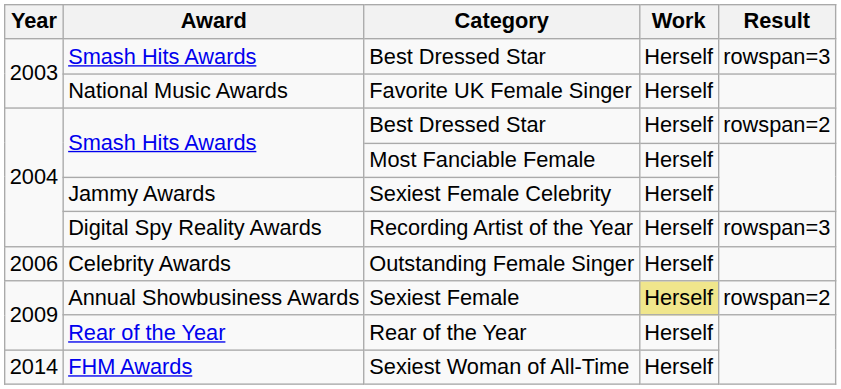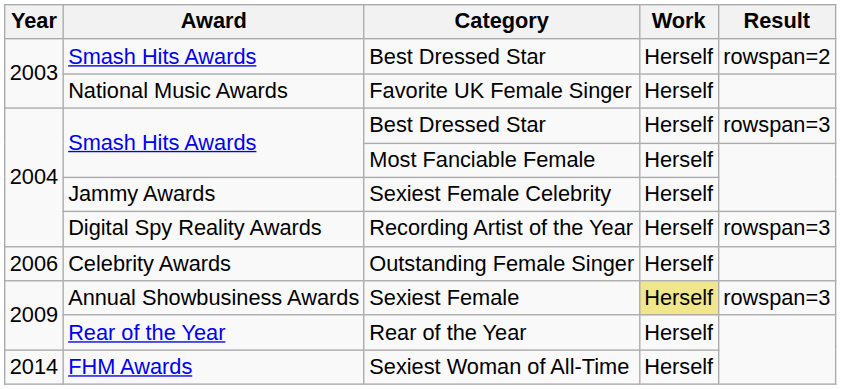(777, 56) rowspan=3 -> (777, 56) rowspan=2
(777, 125) rowspan=2 -> (777, 125) rowspan=3
(777, 297) rowspan=2 -> (777, 297) rowspan=3
